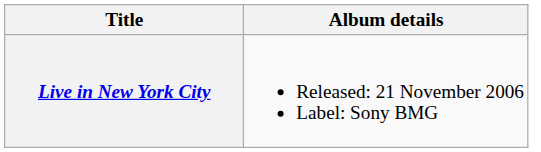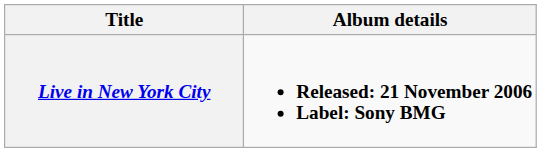(386, 102) normal -> (390, 102) bold
